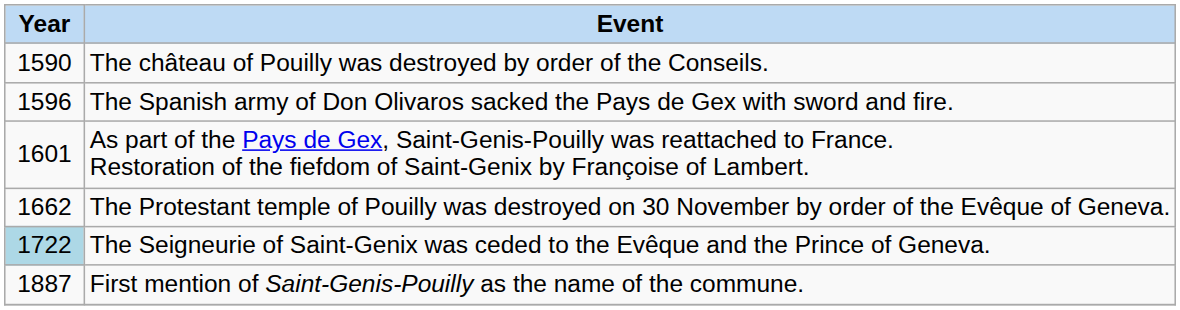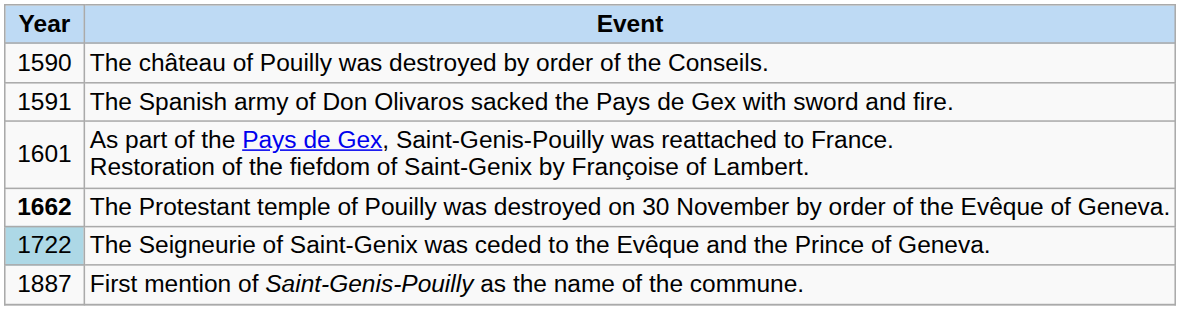(44, 101) 1596 -> (44, 101) 1591
(44, 206) normal -> (44, 206) bold
